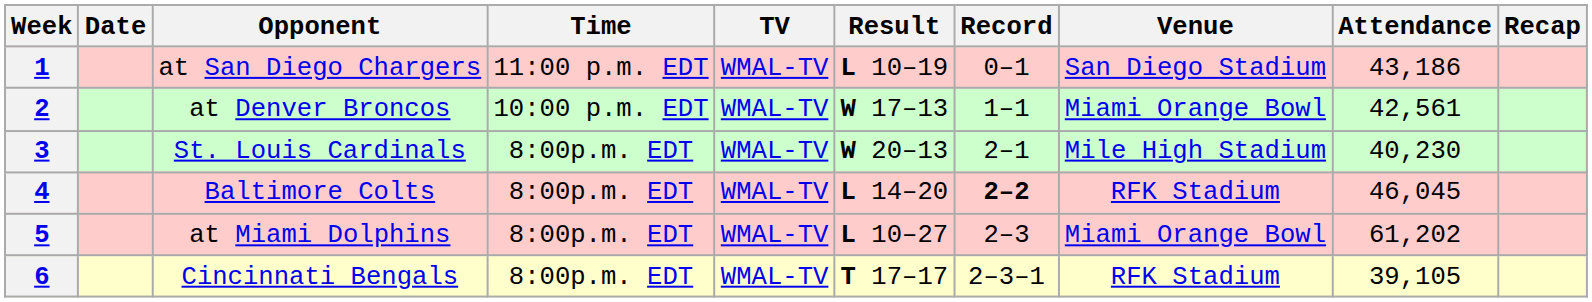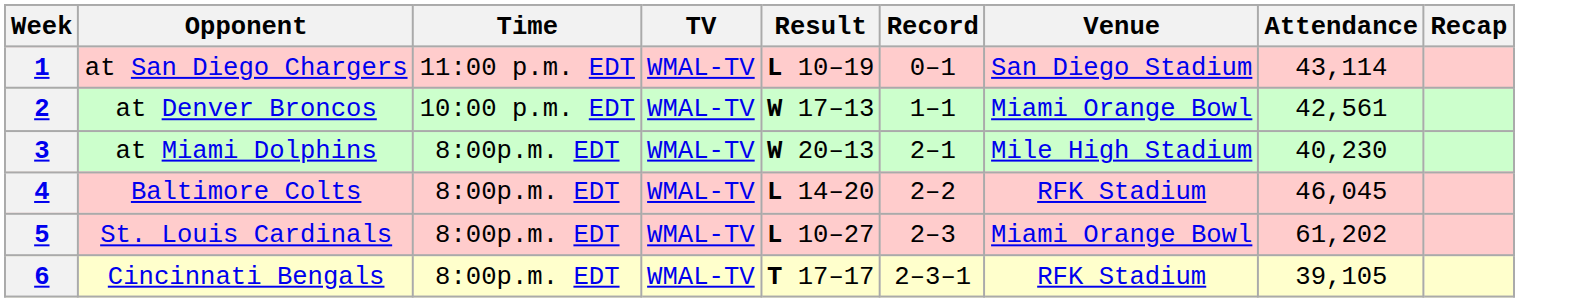- column: (116, 26)
(1415, 68) 43,186 -> (1341, 68) 43,114
(320, 151) St. Louis Cardinals -> (246, 151) at Miami Dolphins
(1006, 193) bold -> (933, 193) normal
(320, 235) at Miami Dolphins -> (246, 235) St. Louis Cardinals
